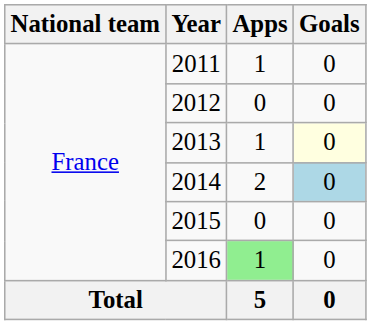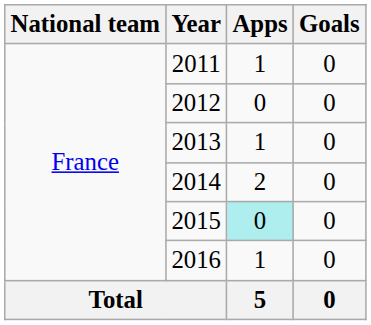(329, 142) lightyellow background -> (329, 142) no background
(329, 181) lightblue background -> (329, 181) no background
(260, 220) no background -> (260, 220) paleturquoise background
(260, 260) lightgreen background -> (260, 260) no background
